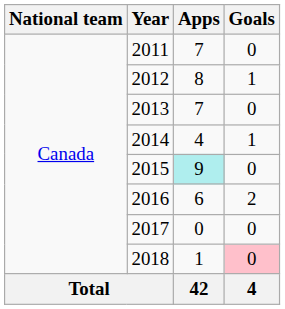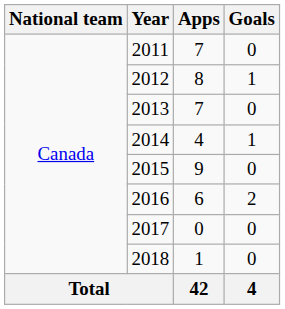(199, 169) paleturquoise background -> (199, 169) no background
(252, 259) pink background -> (252, 259) no background
